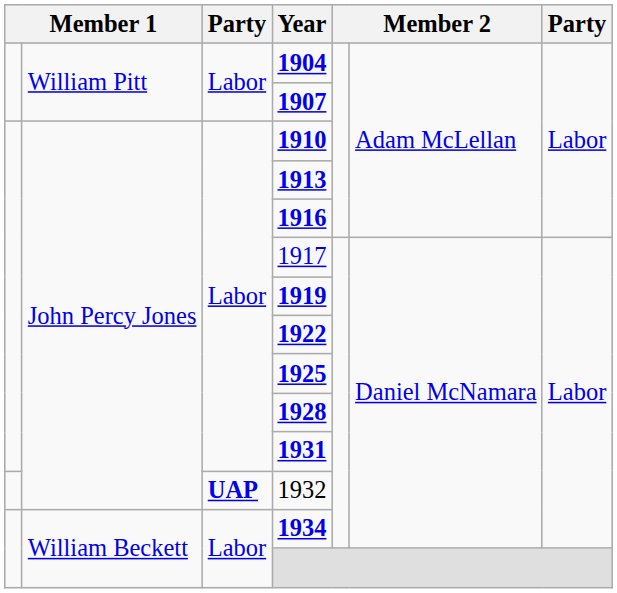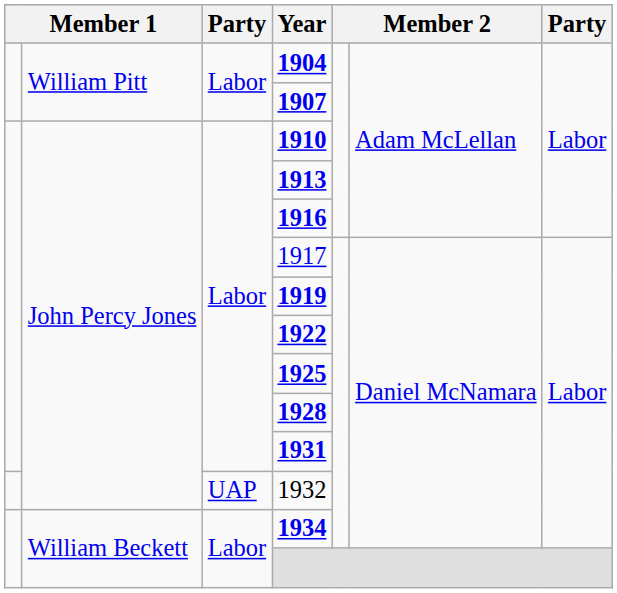(233, 489) bold -> (232, 489) normal
